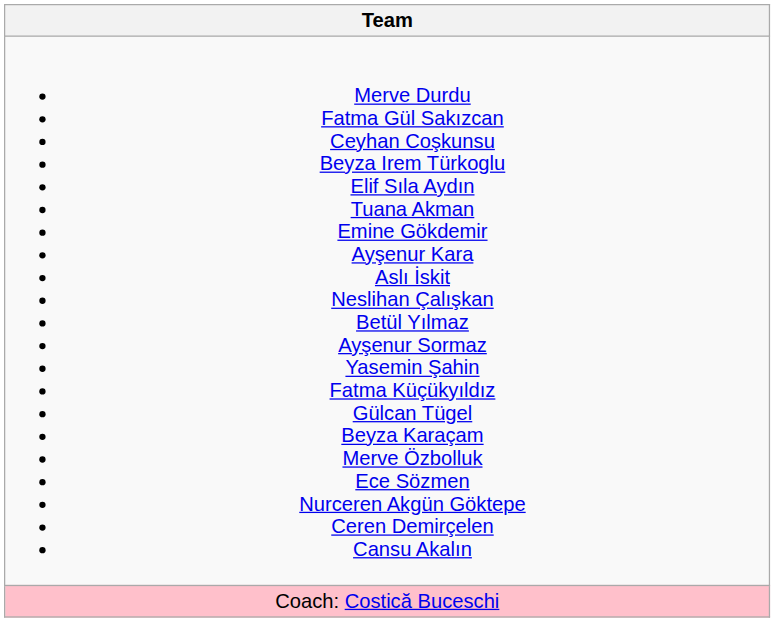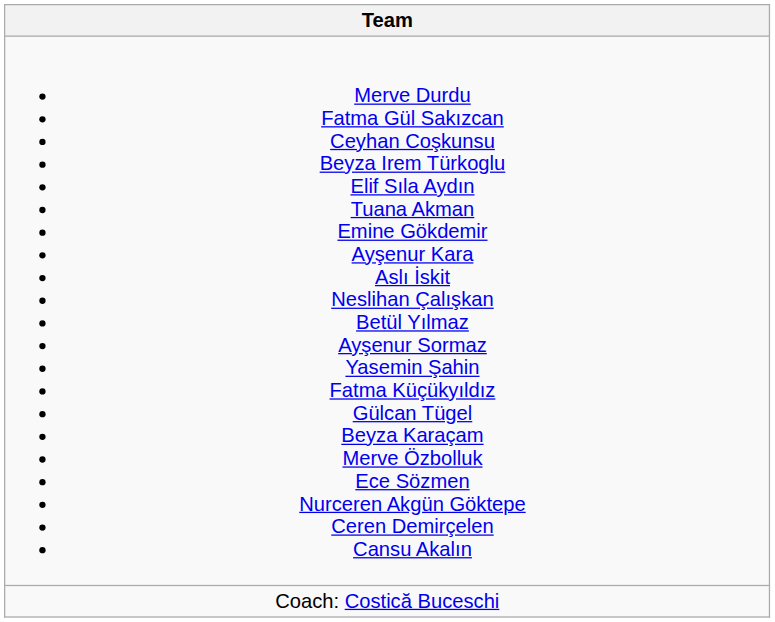(387, 601) pink background -> (387, 601) no background
